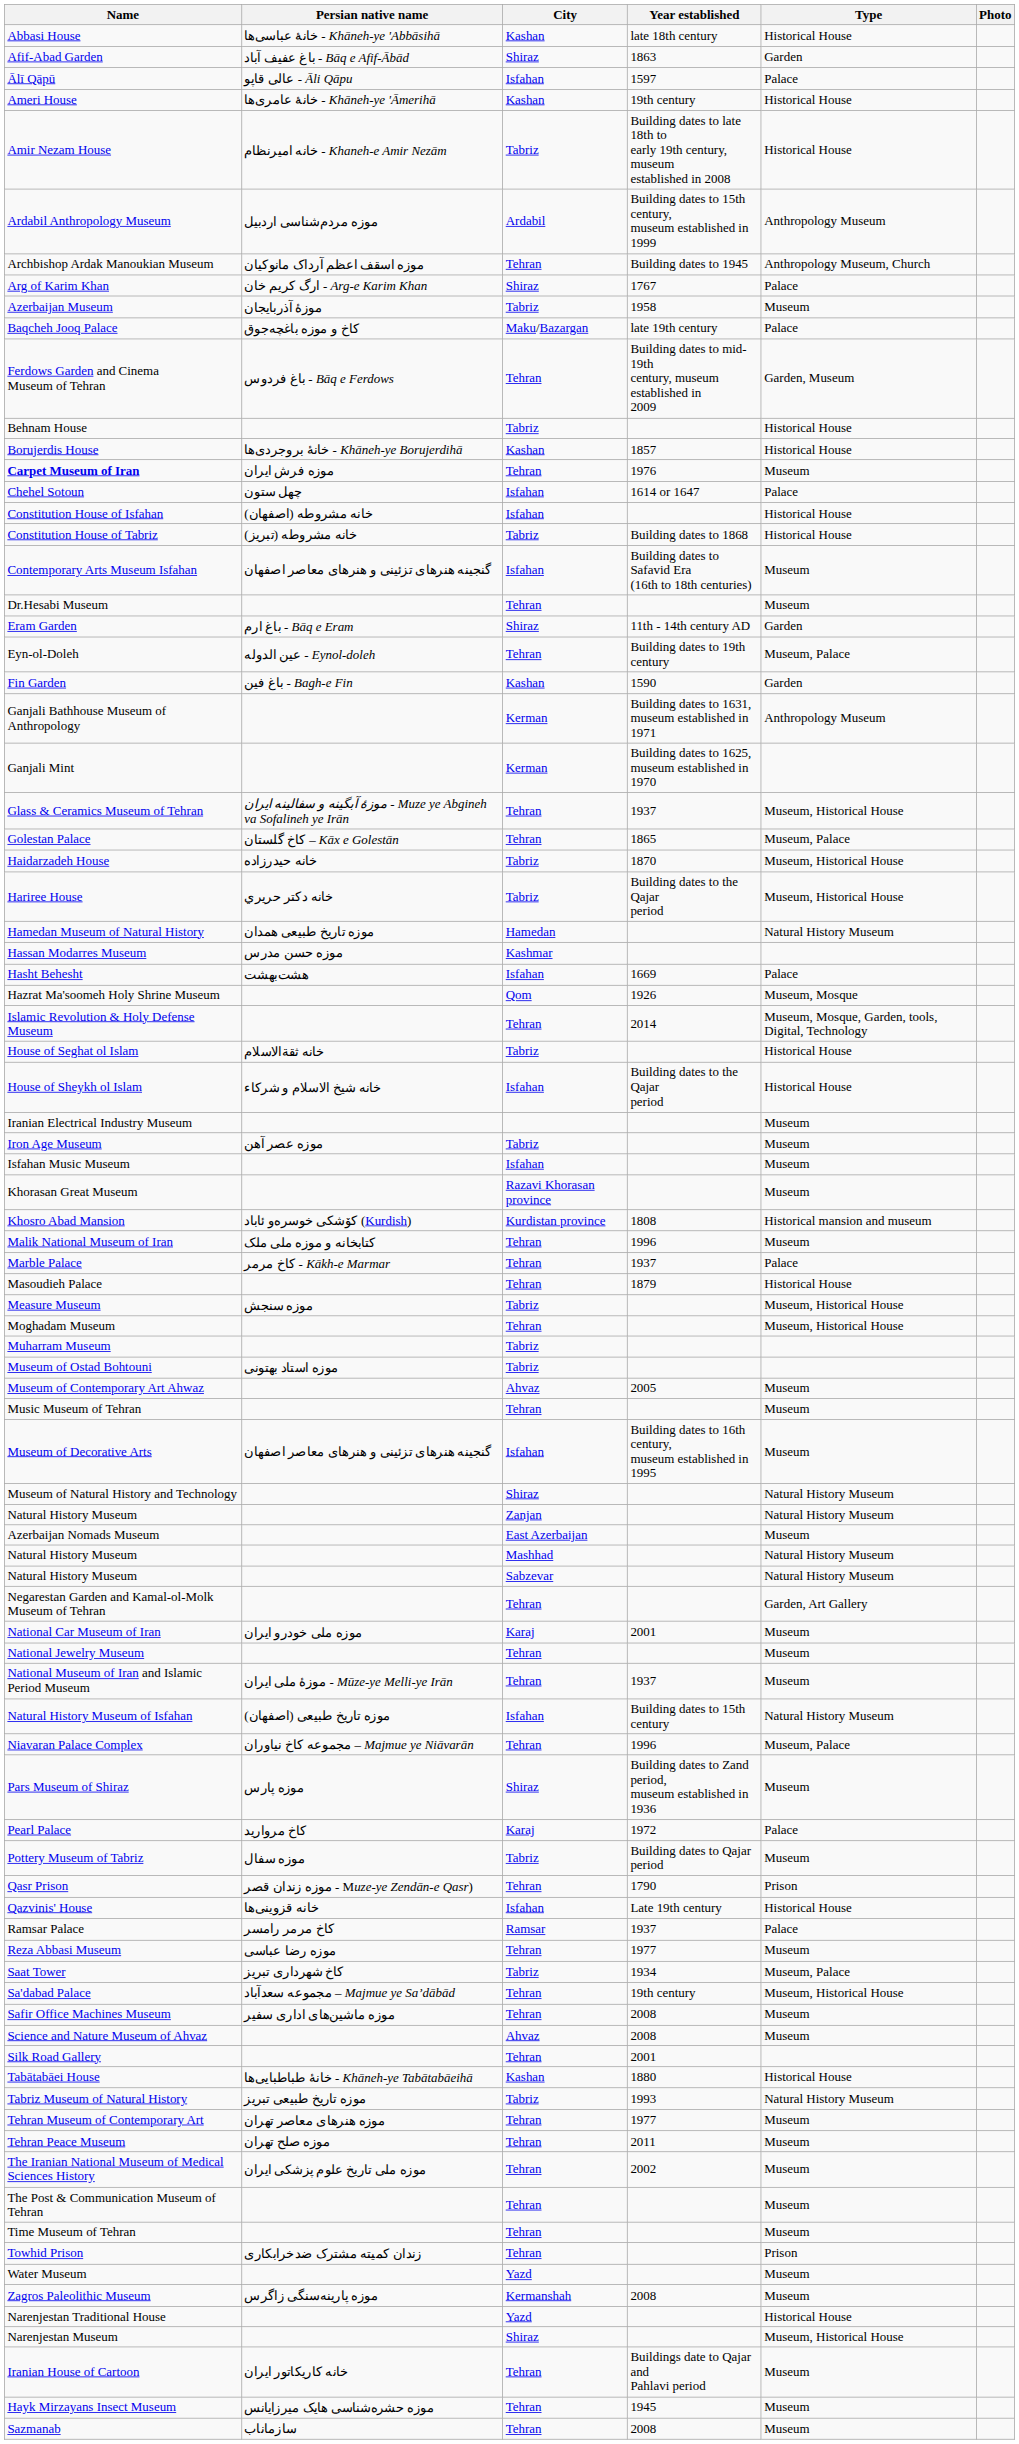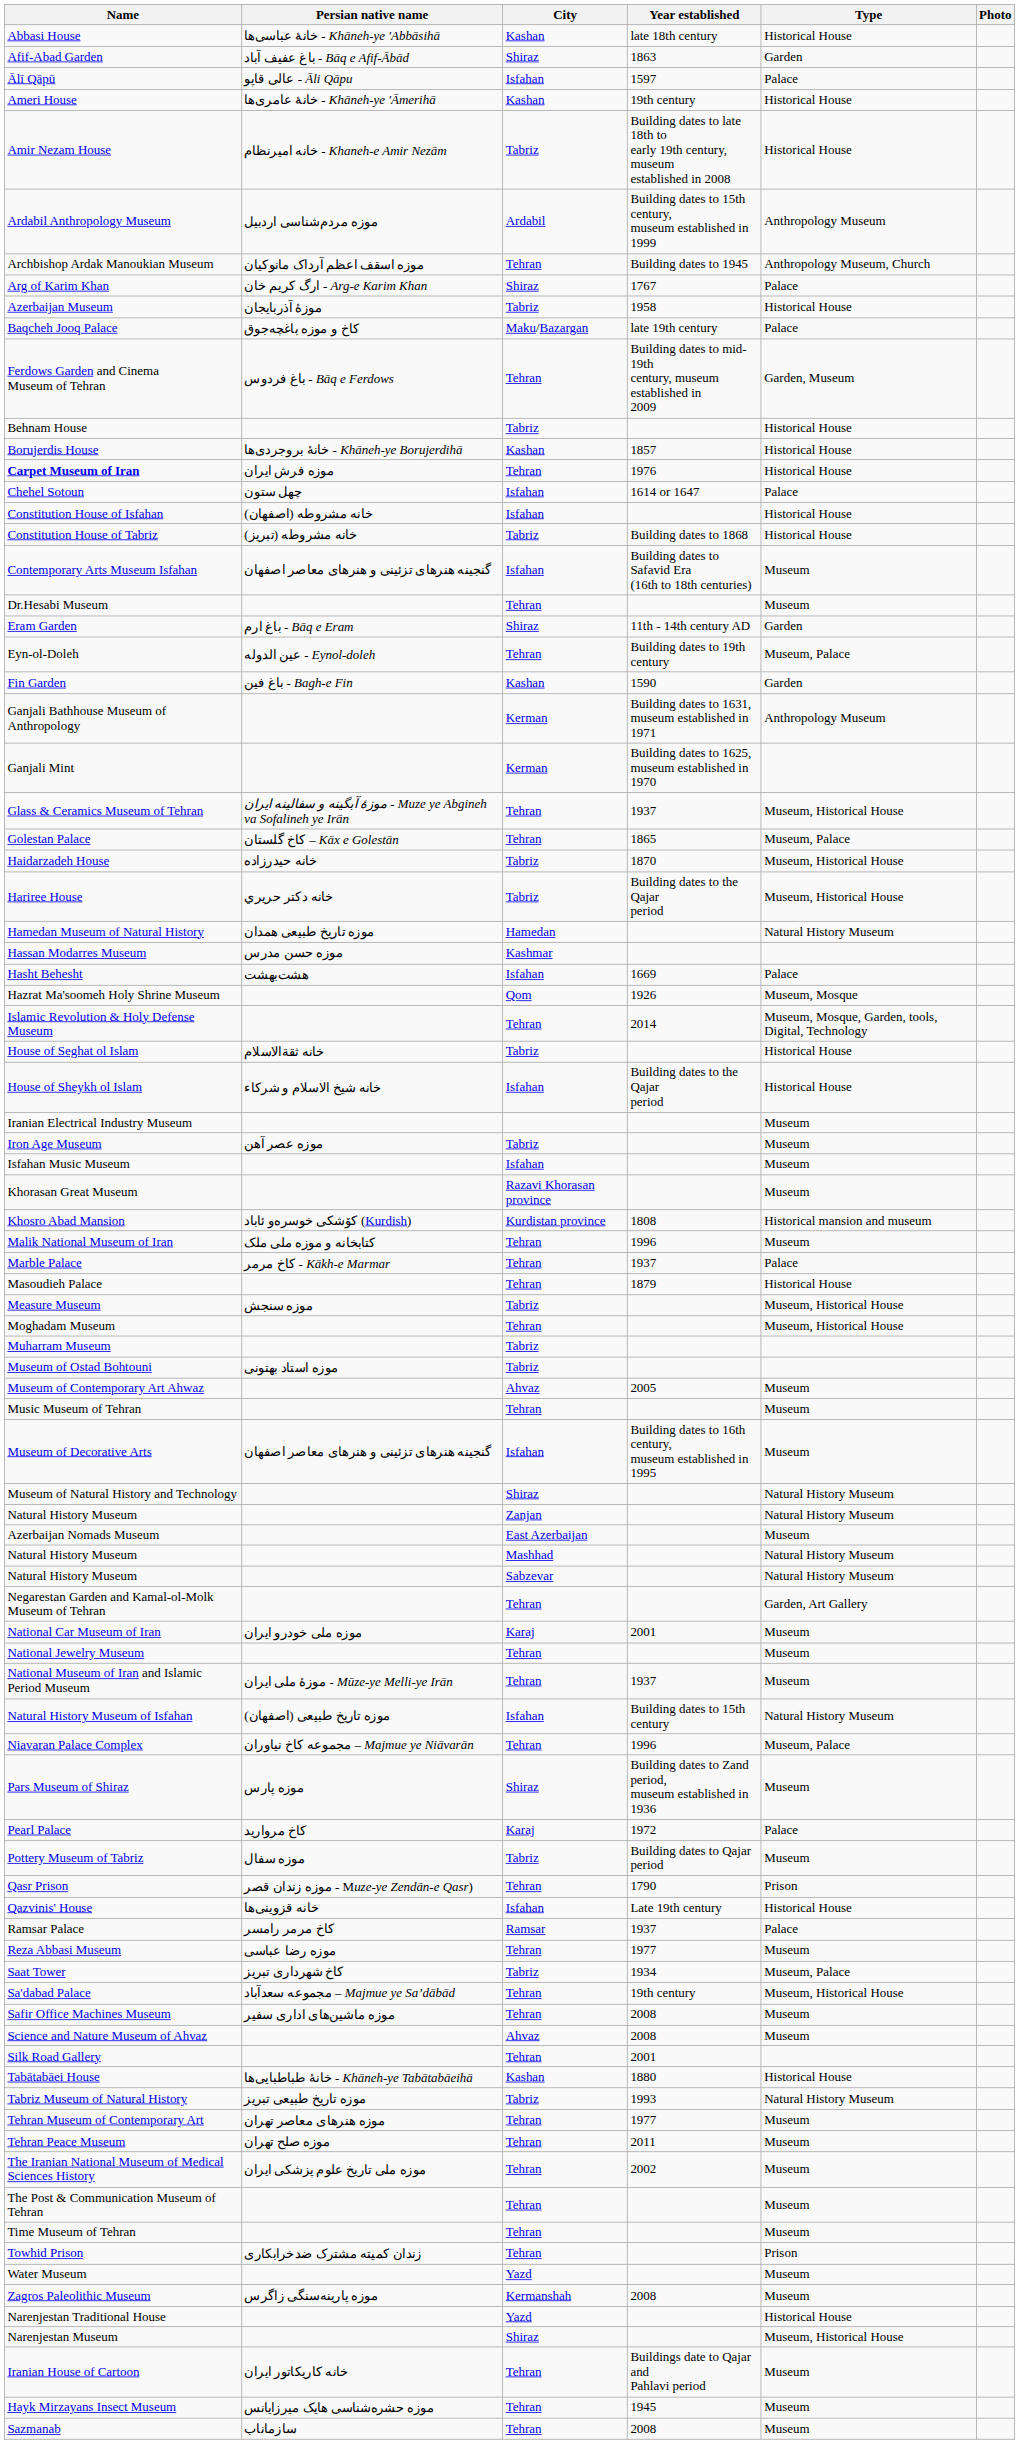(787, 307) Museum -> (808, 307) Historical House
(787, 470) Museum -> (808, 470) Historical House
